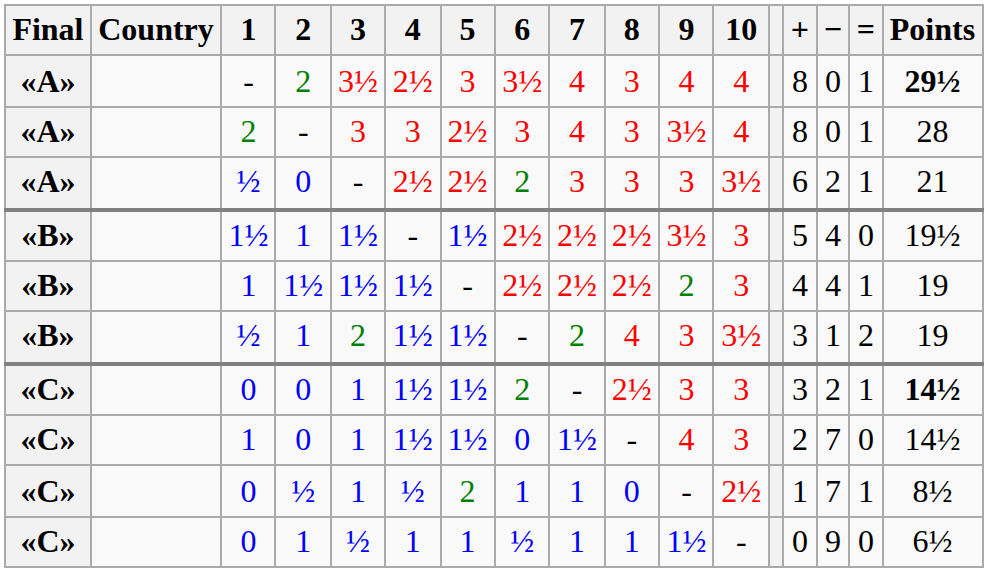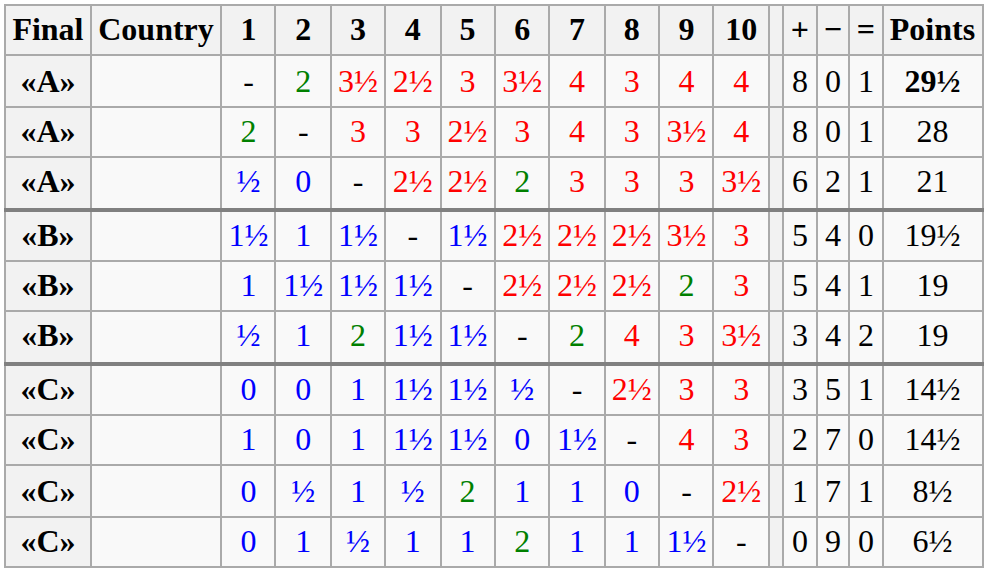(800, 285) 4 -> (800, 285) 5
(833, 336) 1 -> (833, 336) 4
(522, 389) 2 -> (522, 389) ½
(833, 389) 2 -> (833, 389) 5
(932, 389) bold -> (932, 389) normal
(522, 541) ½ -> (522, 541) 2
